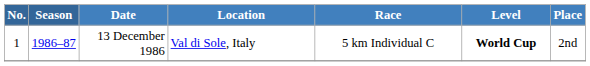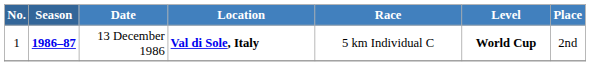(54, 43) normal -> (54, 43) bold
(213, 43) normal -> (215, 43) bold
